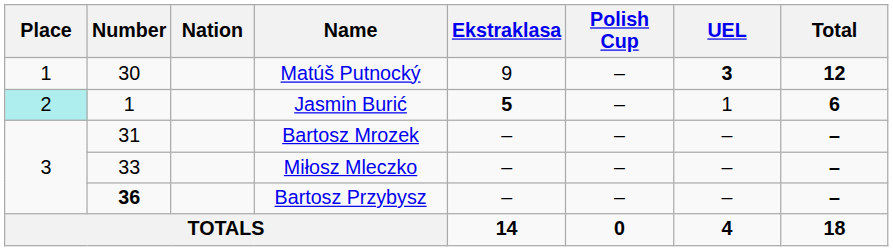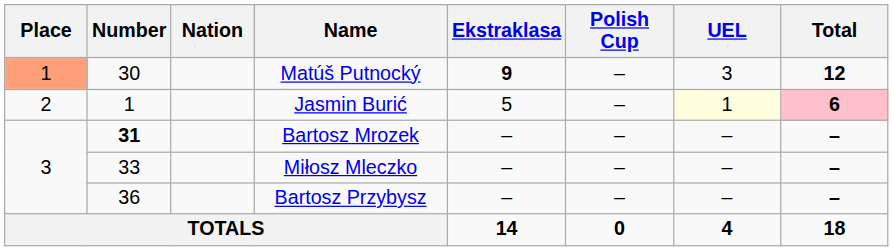(46, 73) no background -> (46, 73) lightsalmon background
(507, 73) normal -> (507, 73) bold
(727, 73) bold -> (727, 73) normal
(46, 104) paleturquoise background -> (46, 104) no background
(507, 104) bold -> (507, 104) normal
(727, 104) no background -> (727, 104) lightyellow background
(835, 104) no background -> (835, 104) pink background
(129, 135) normal -> (129, 135) bold
(129, 198) bold -> (129, 198) normal
